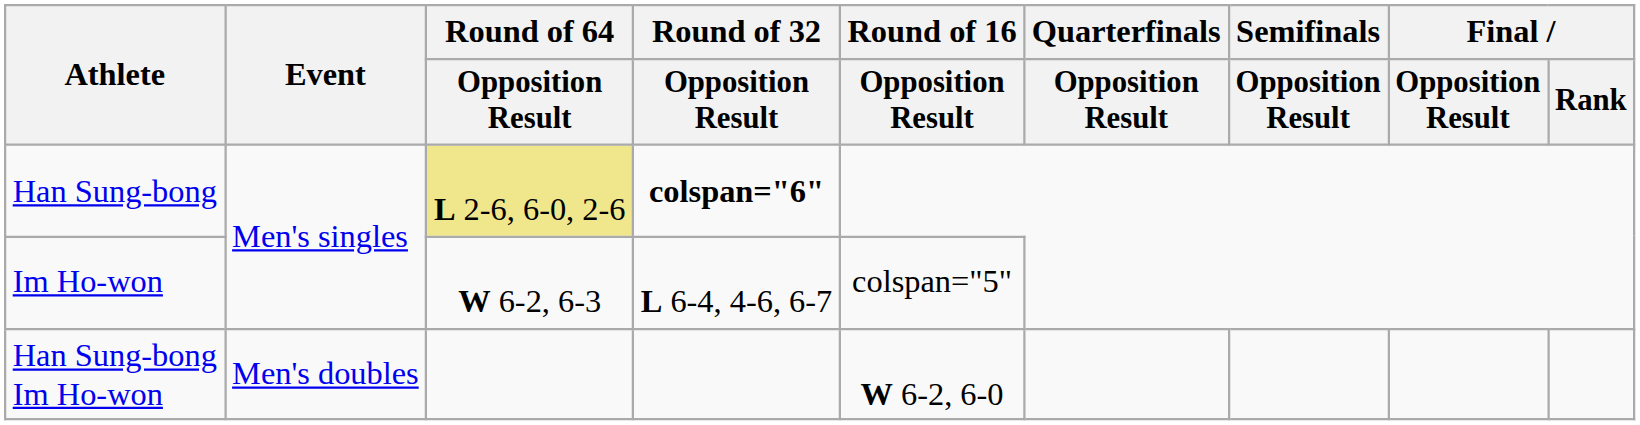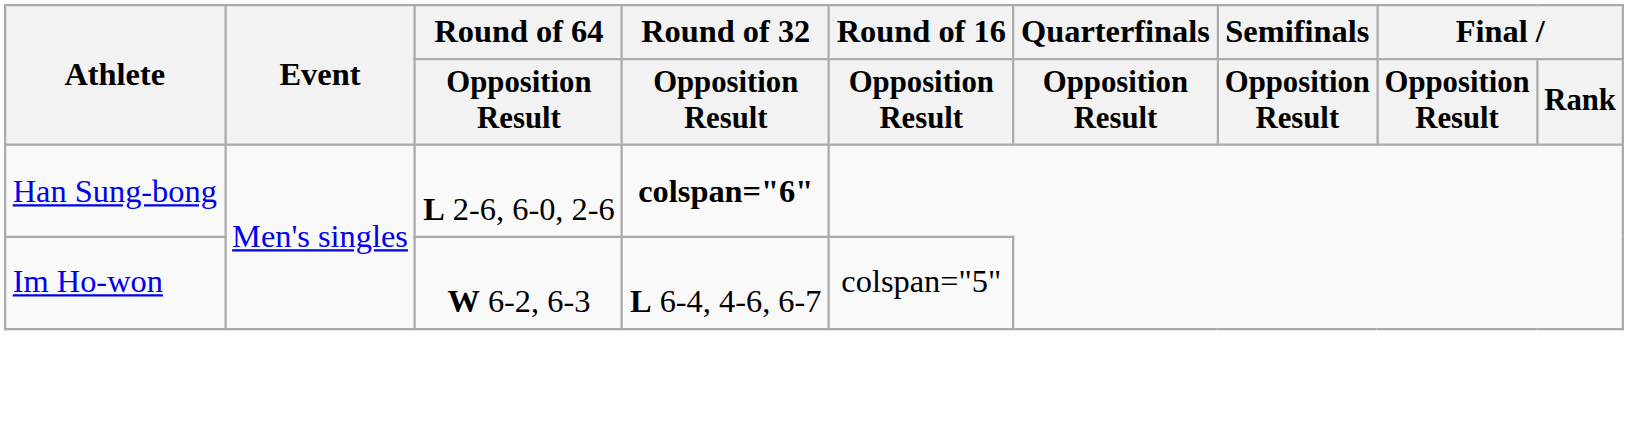(530, 209) khaki background -> (519, 209) no background
- row: (115, 374)
